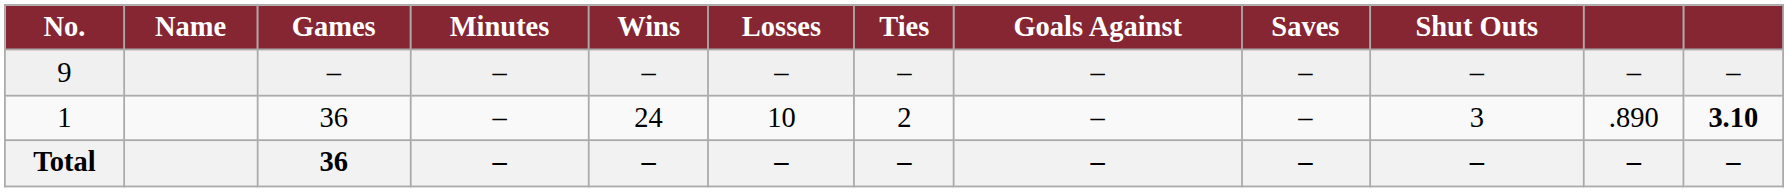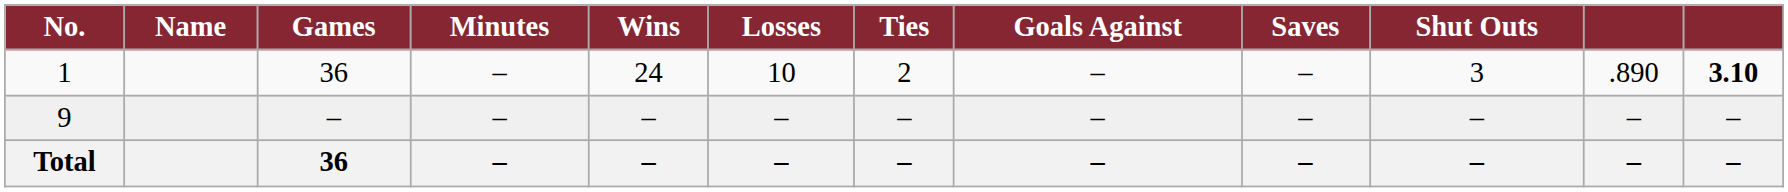rows swapped: (64, 117) <-> (64, 72)
